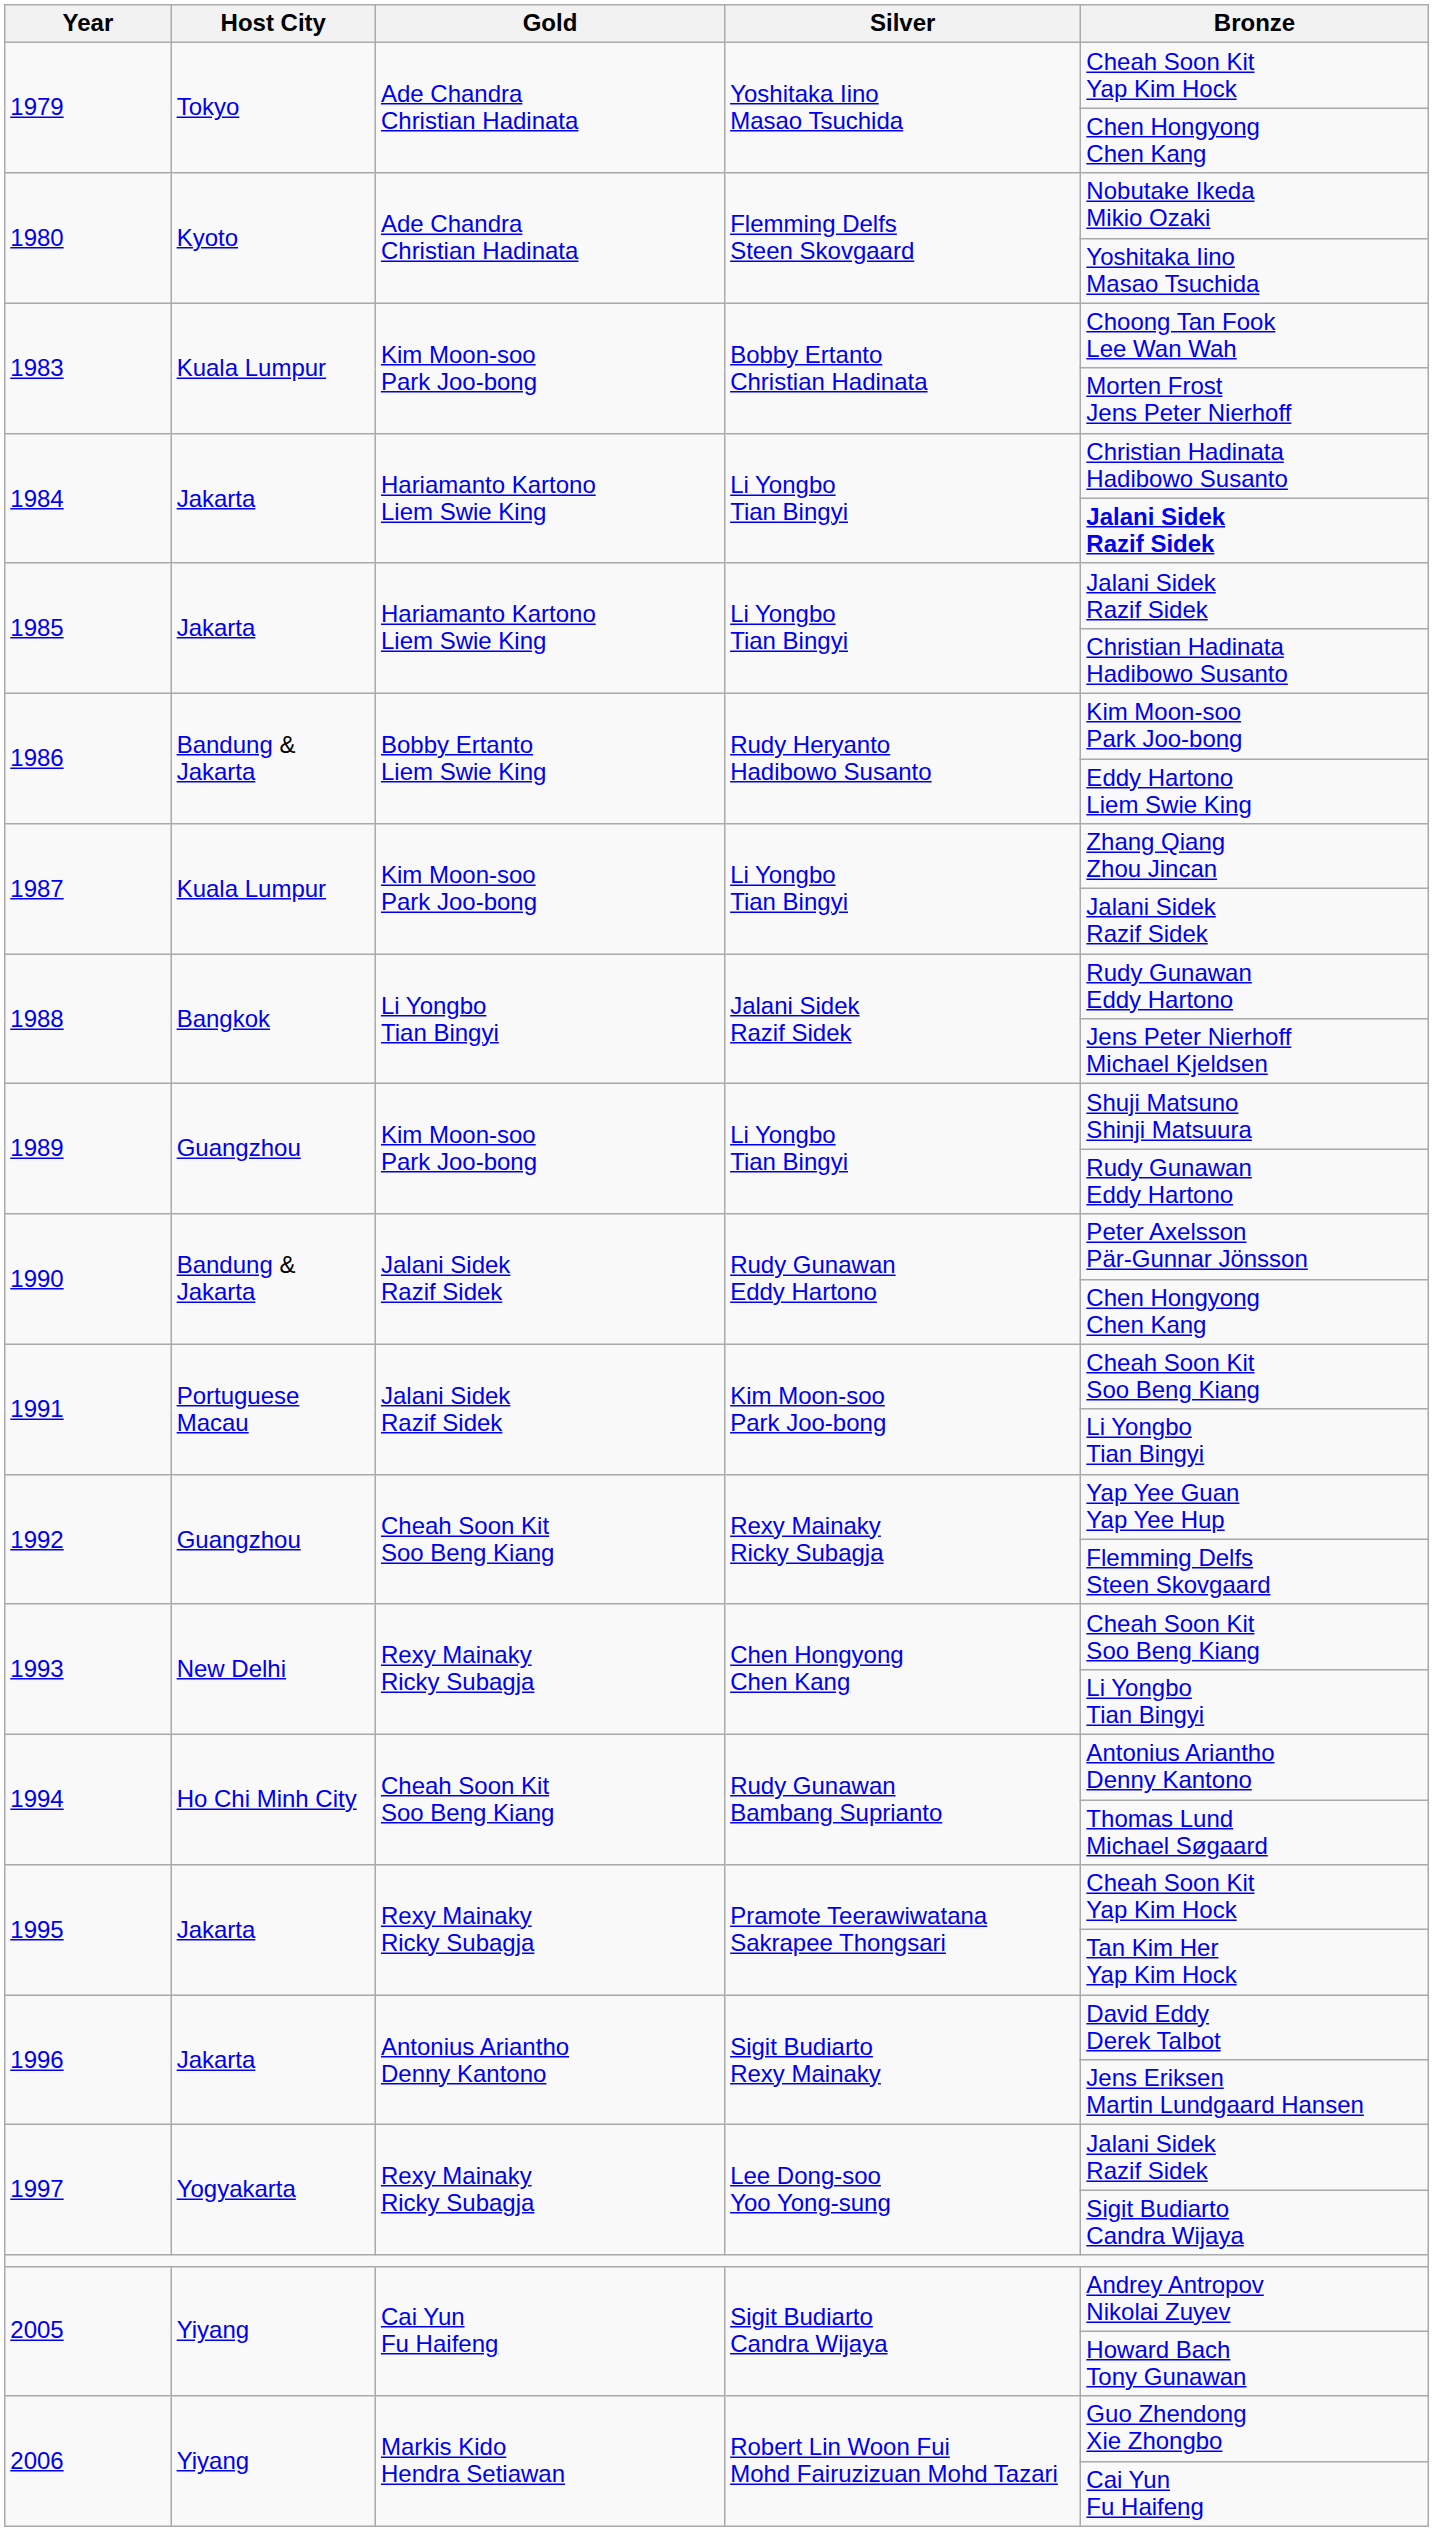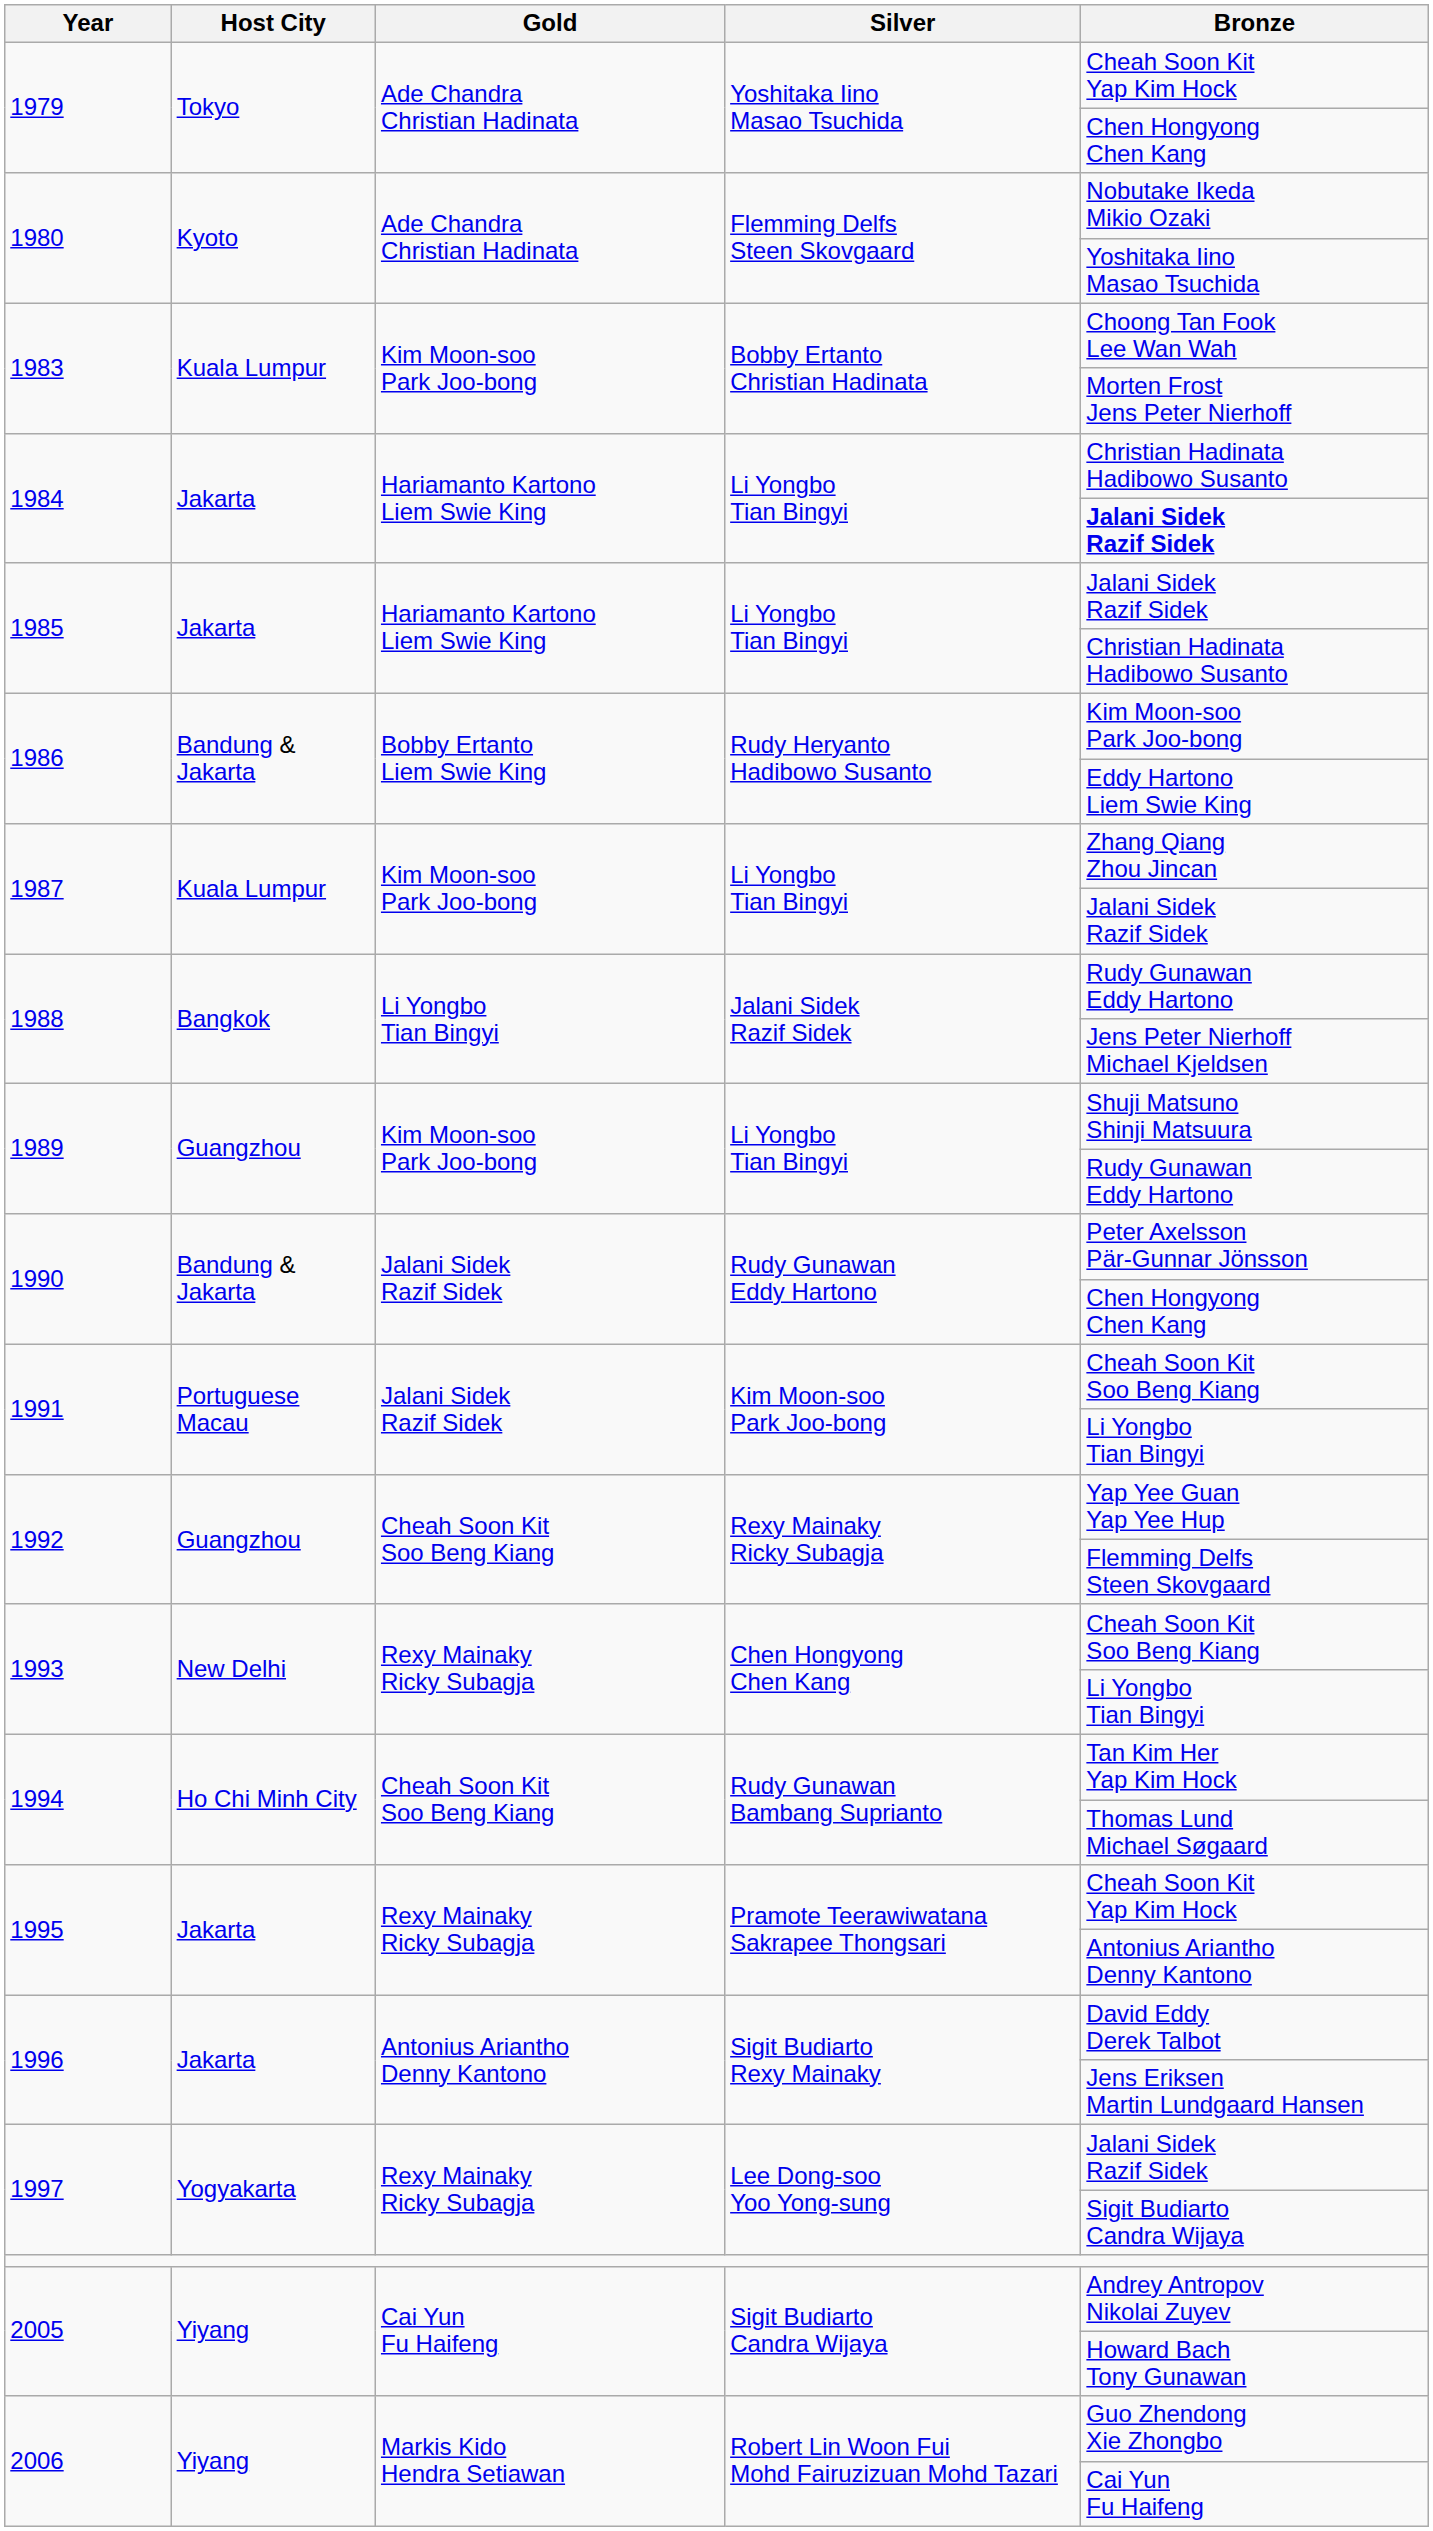(1180, 1766) Antonius Ariantho Denny Kantono -> (1162, 1766) Tan Kim Her Yap Kim Hock
(1162, 1961) Tan Kim Her Yap Kim Hock -> (1180, 1961) Antonius Ariantho Denny Kantono
